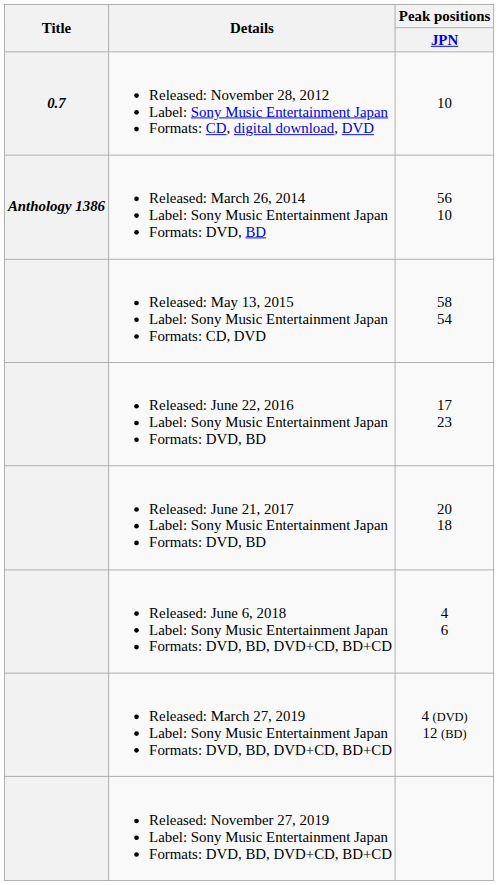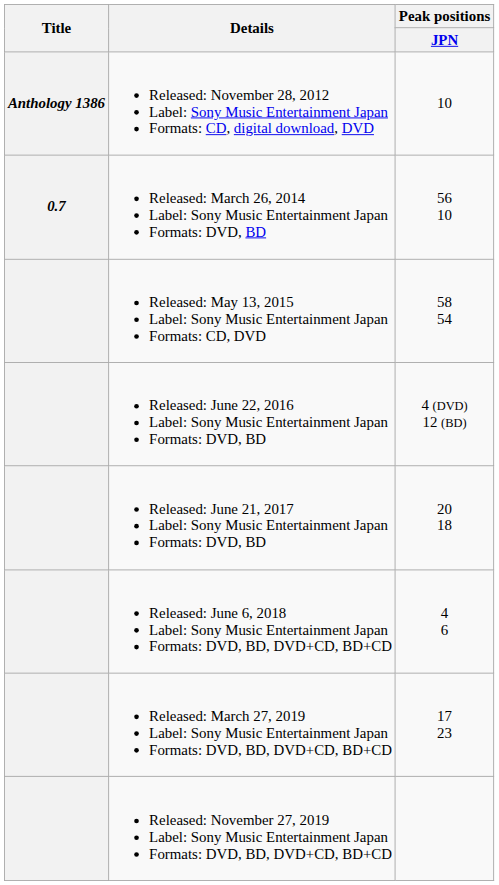(56, 103) 0.7 -> (56, 103) Anthology 1386
(56, 207) Anthology 1386 -> (56, 207) 0.7
(445, 414) 17 23 -> (445, 414) 4 (DVD) 12 (BD)
(445, 724) 4 (DVD) 12 (BD) -> (445, 724) 17 23
